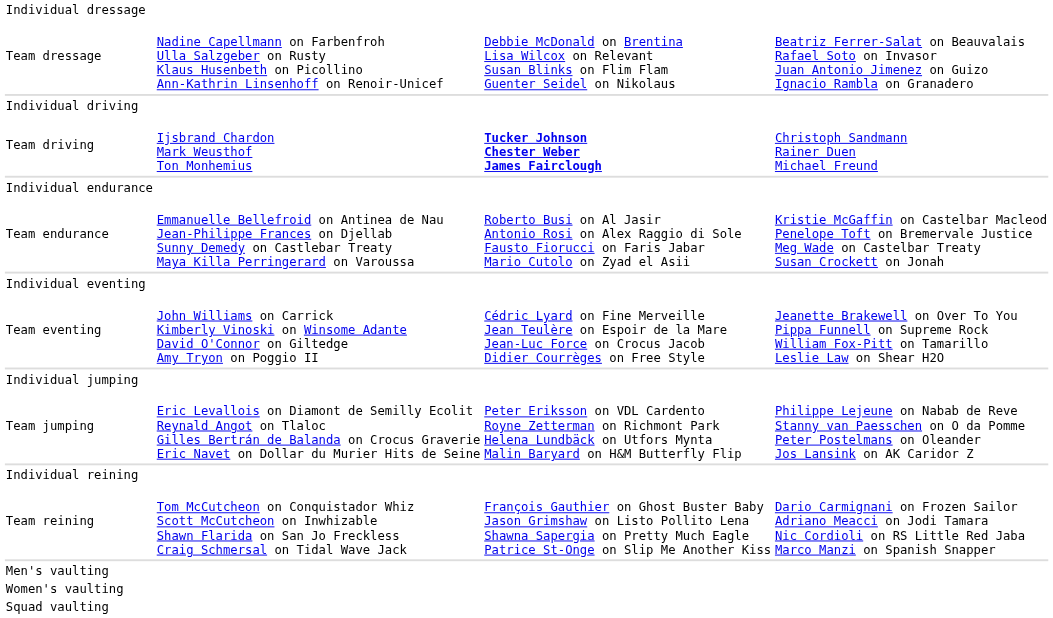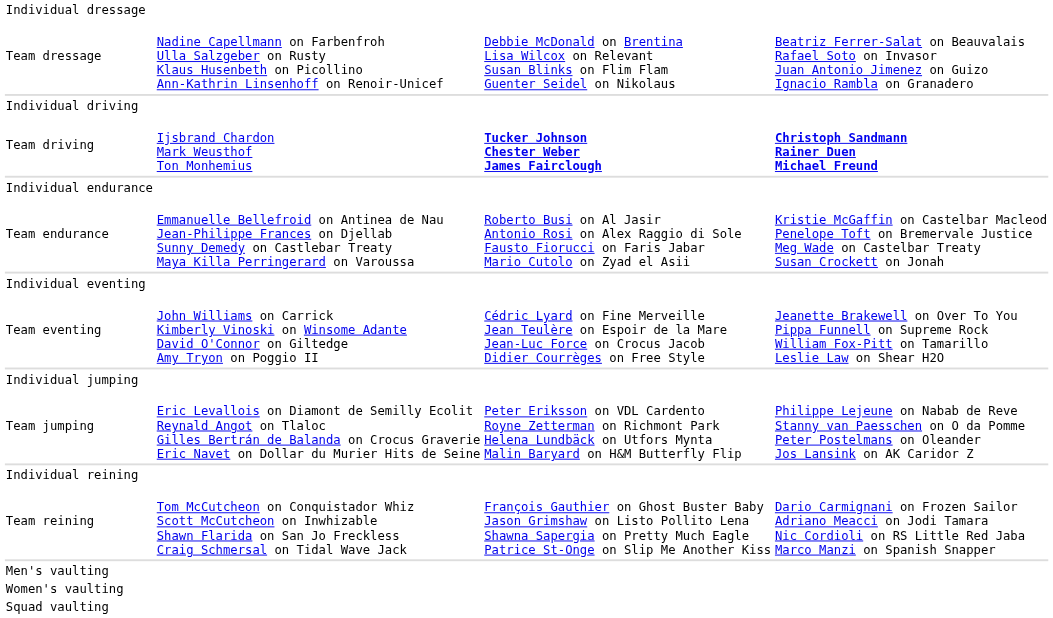(841, 152) normal -> (841, 152) bold
